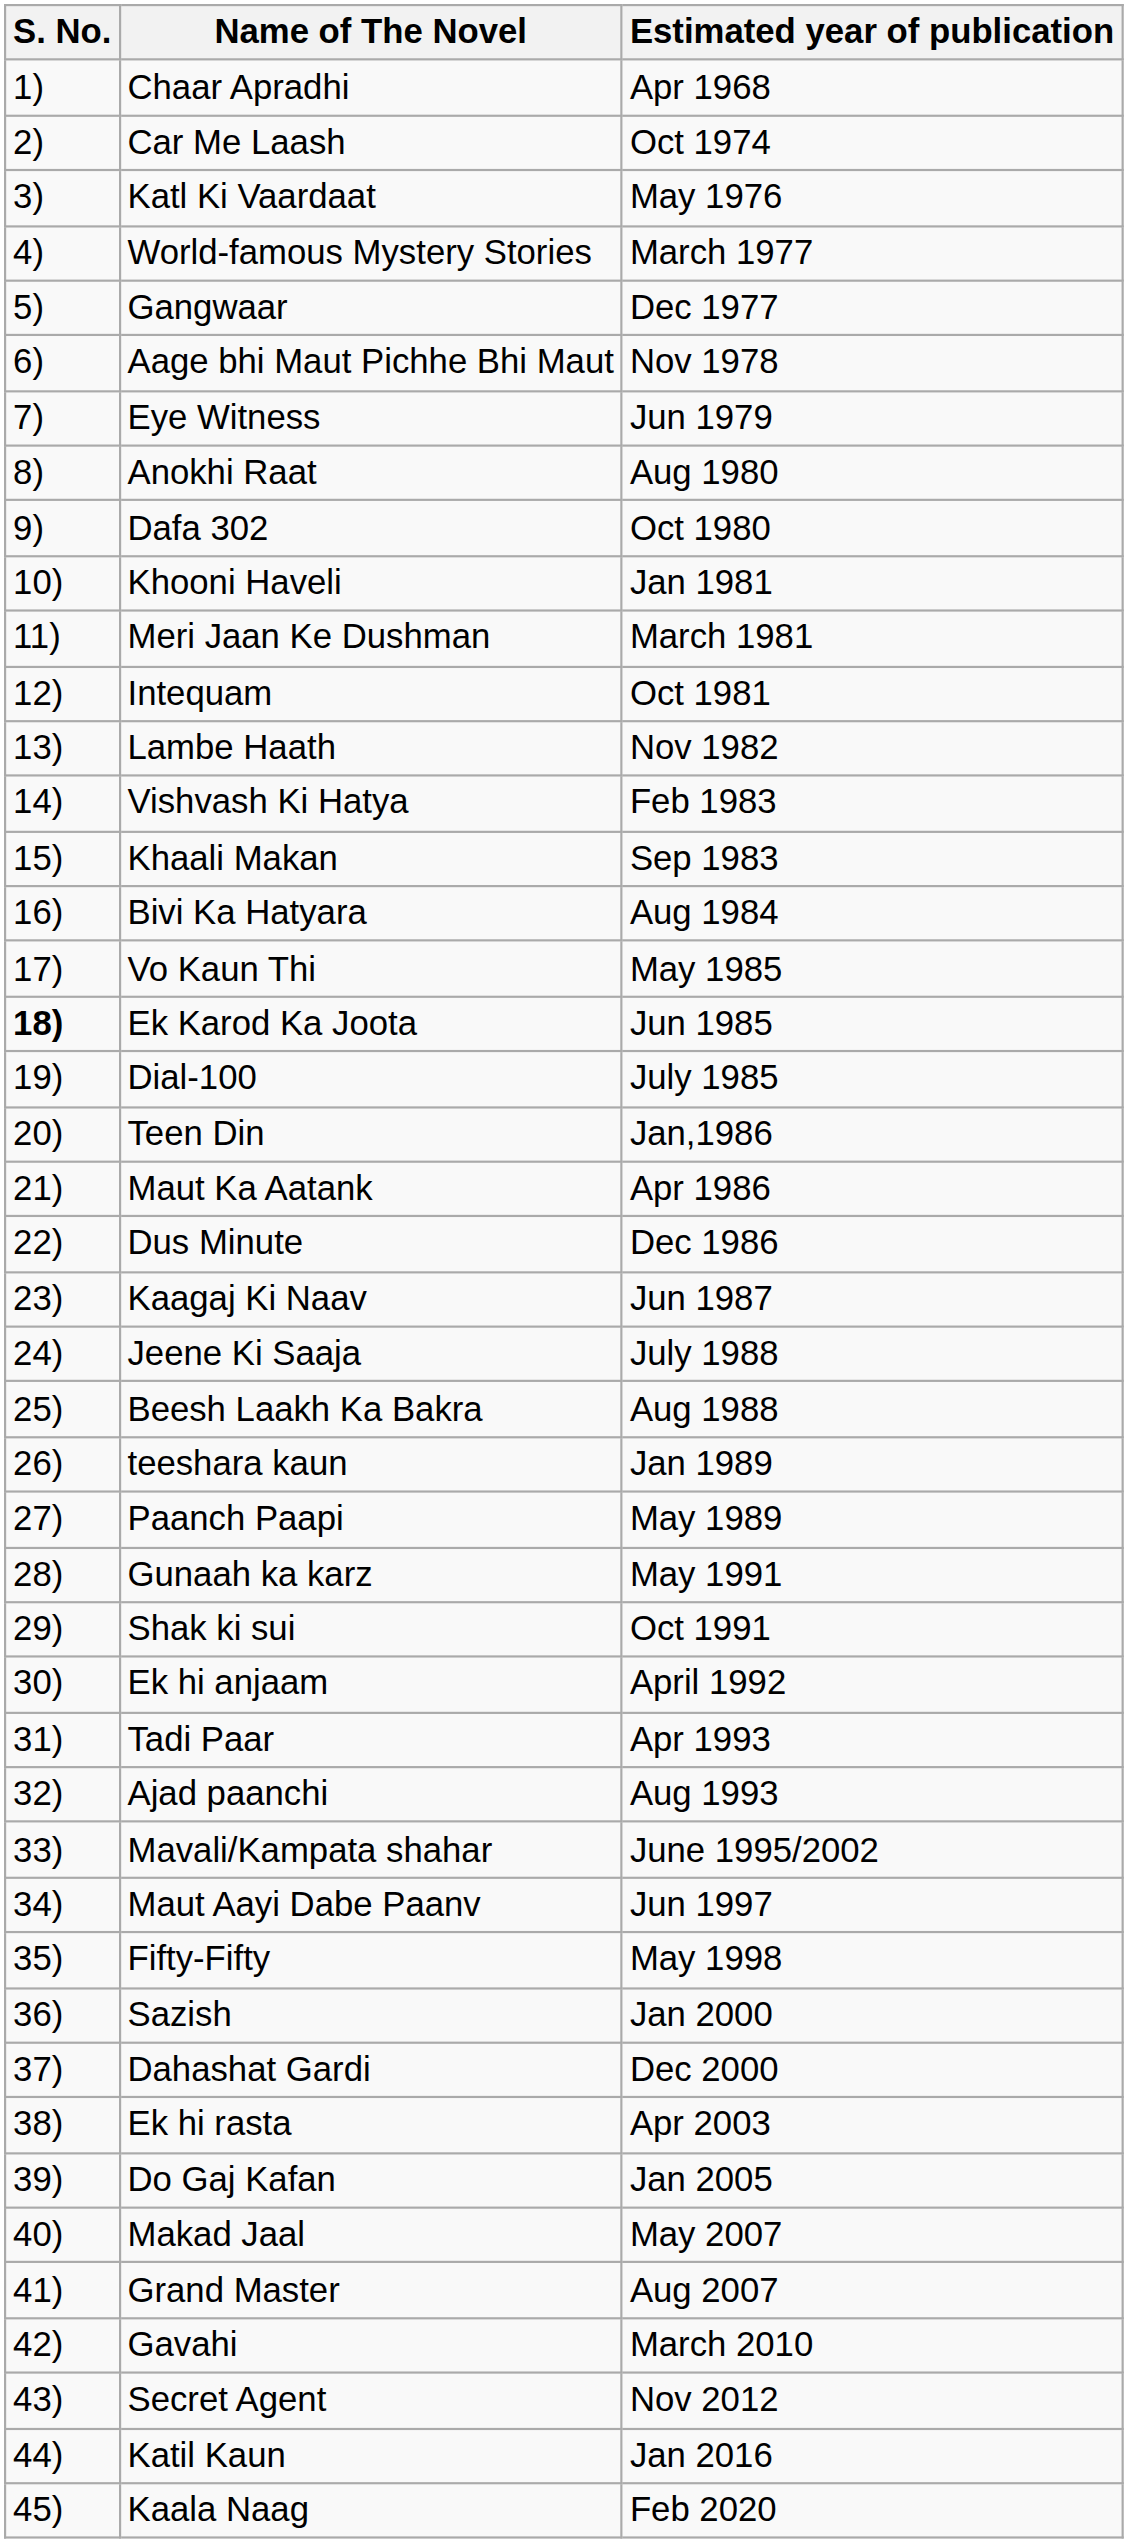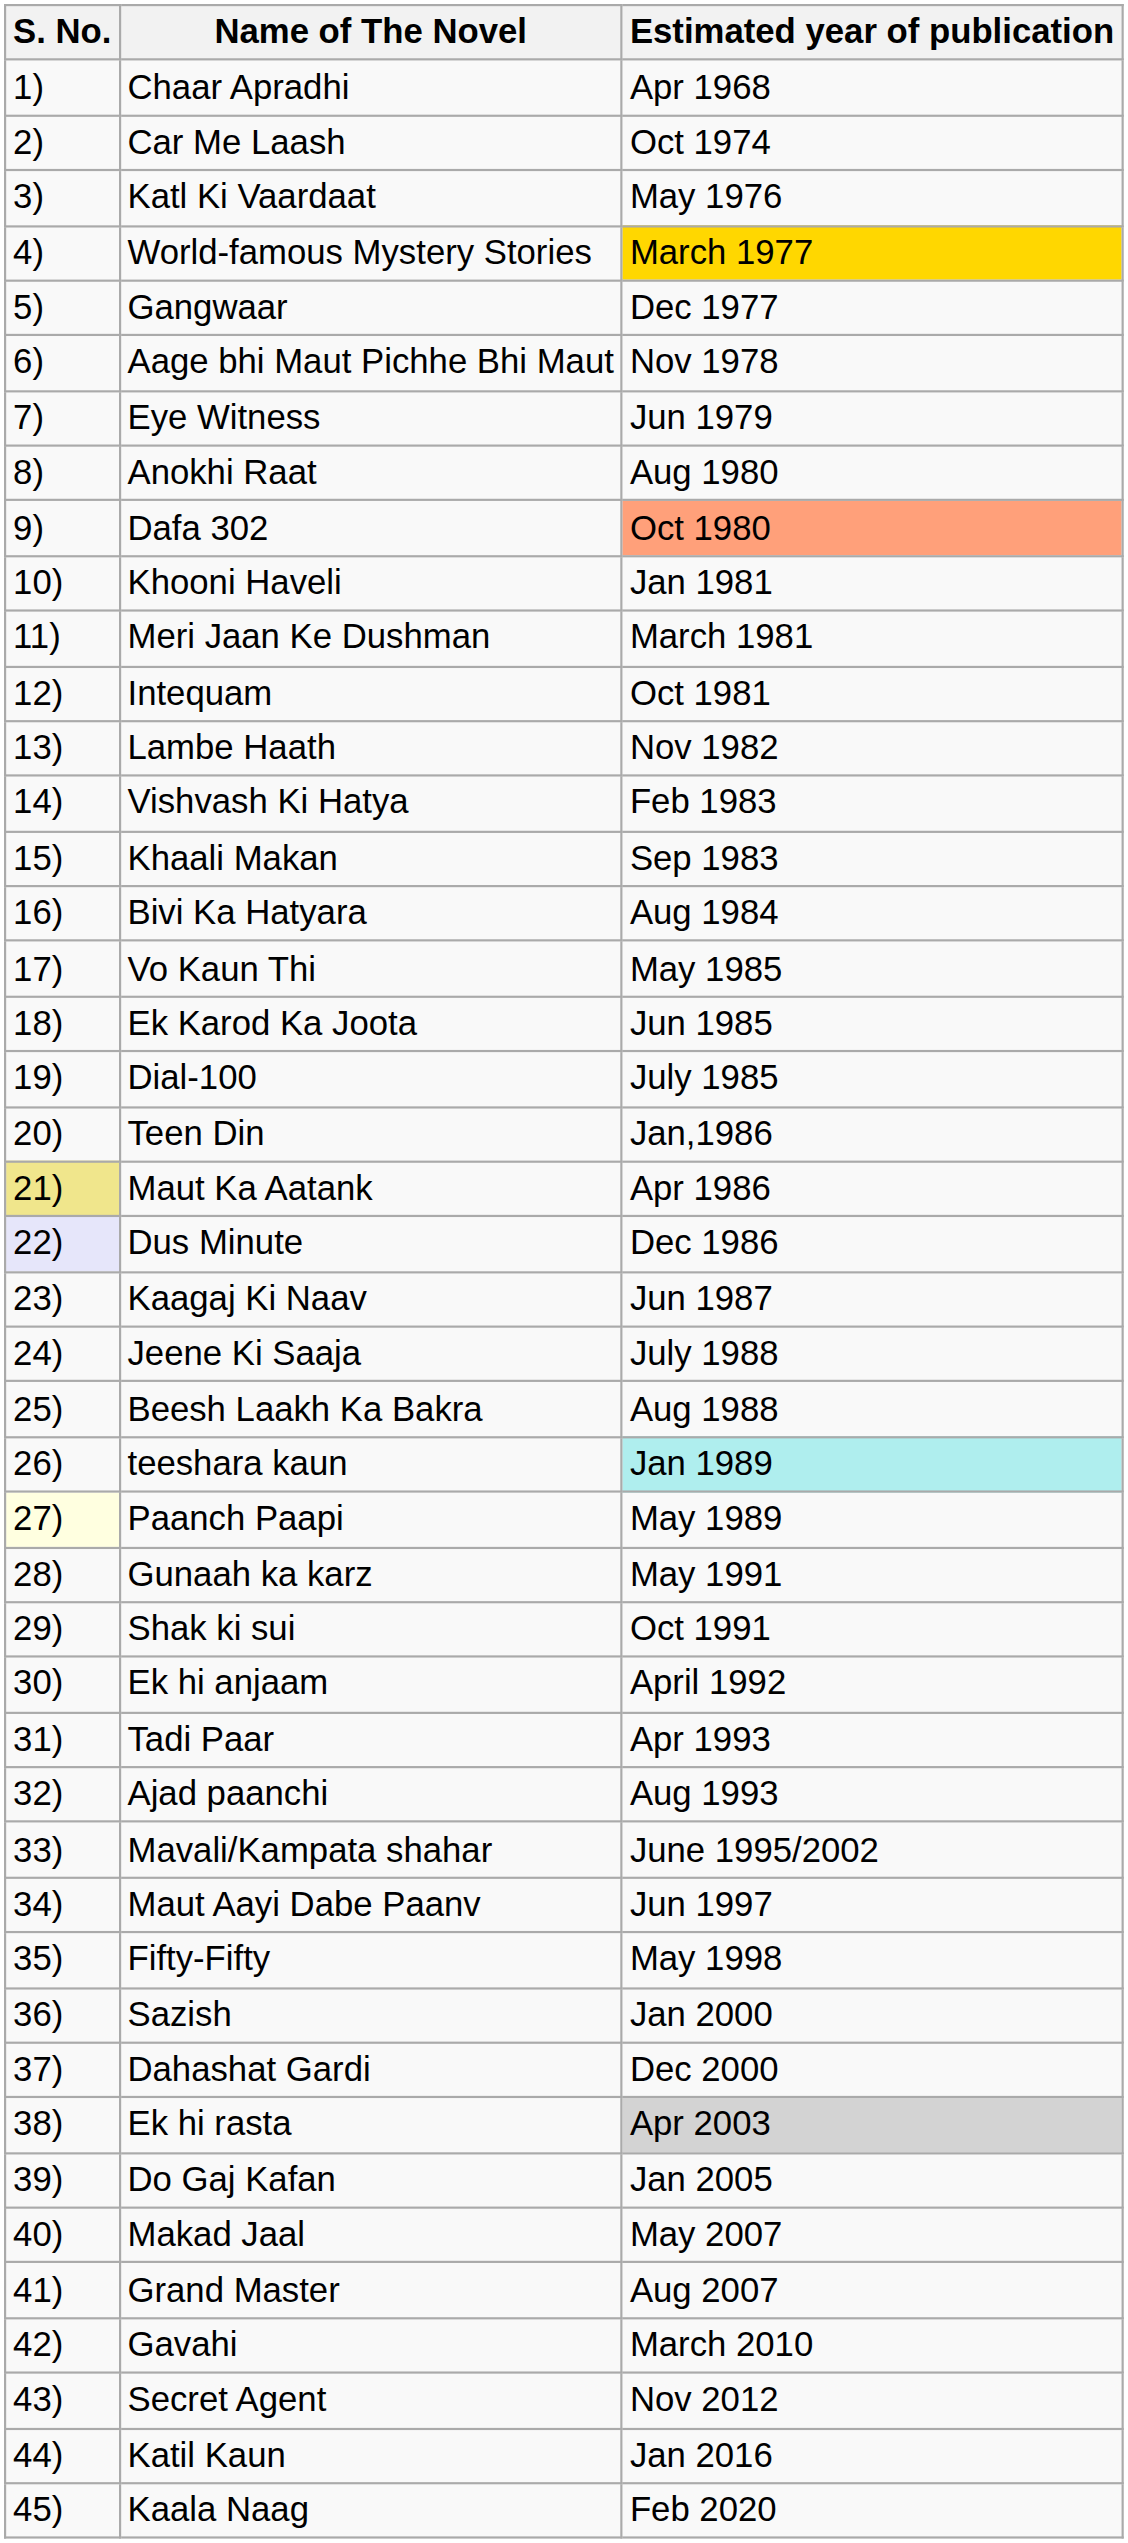(722, 252) no background -> (722, 252) gold background
(700, 527) no background -> (700, 527) lightsalmon background
(38, 1023) bold -> (38, 1023) normal
(38, 1188) no background -> (38, 1188) khaki background
(38, 1243) no background -> (38, 1243) lavender background
(701, 1463) no background -> (701, 1463) paleturquoise background
(38, 1518) no background -> (38, 1518) lightyellow background
(700, 2124) no background -> (700, 2124) lightgrey background
